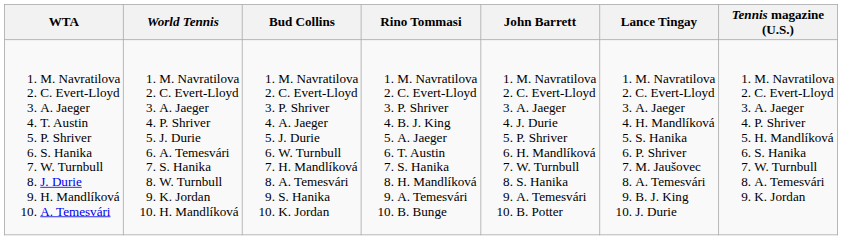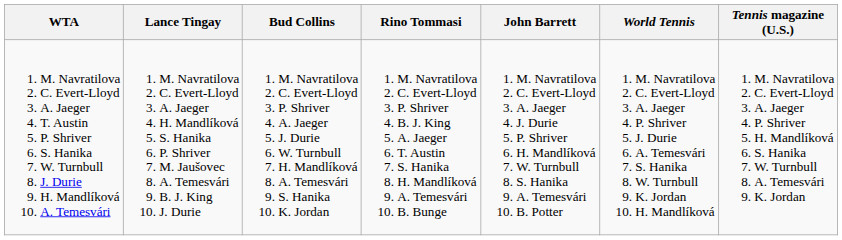columns swapped: (659, 22) <-> (183, 22)
